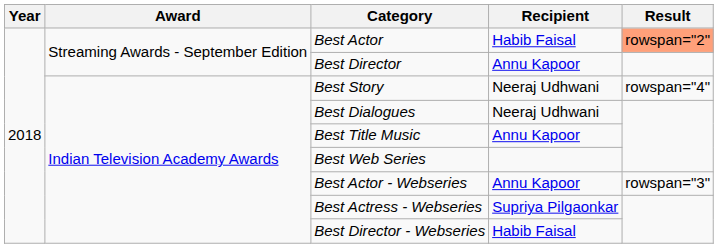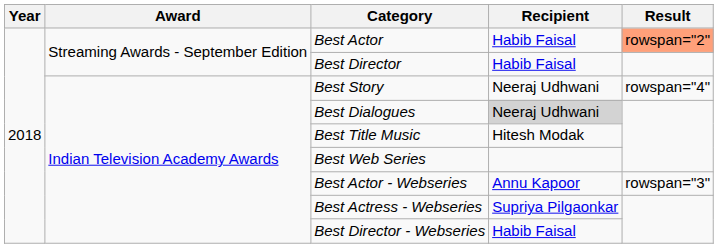(536, 64) Annu Kapoor -> (534, 64) Habib Faisal
(546, 111) no background -> (546, 111) lightgrey background
(536, 135) Annu Kapoor -> (538, 135) Hitesh Modak
